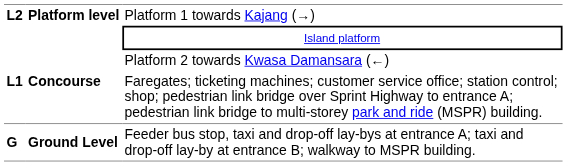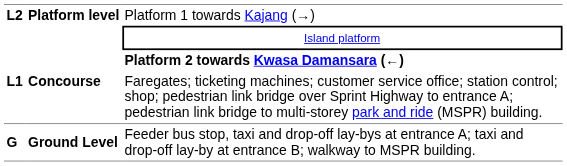(257, 60) normal -> (264, 60) bold
